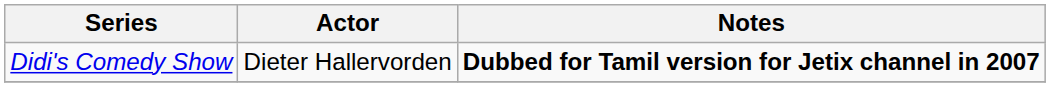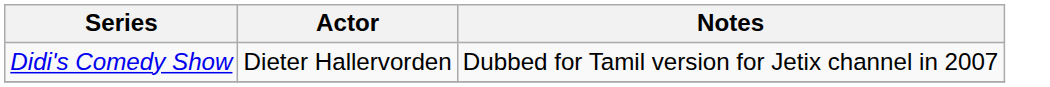(751, 61) bold -> (731, 61) normal
